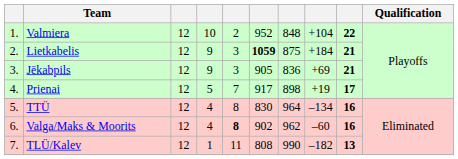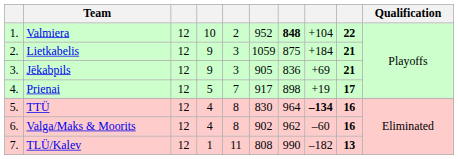(292, 32) normal -> (292, 32) bold
(264, 51) bold -> (264, 51) normal
(321, 107) normal -> (321, 107) bold
(236, 126) bold -> (236, 126) normal
